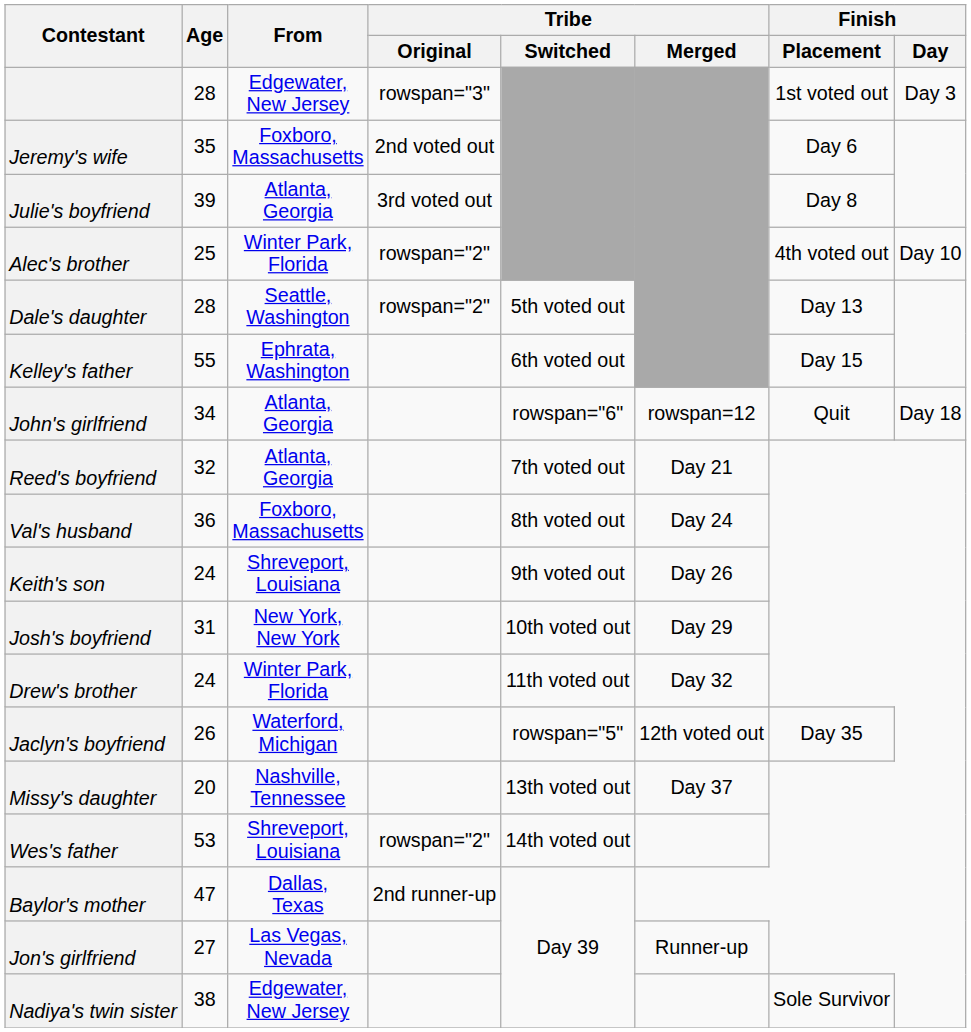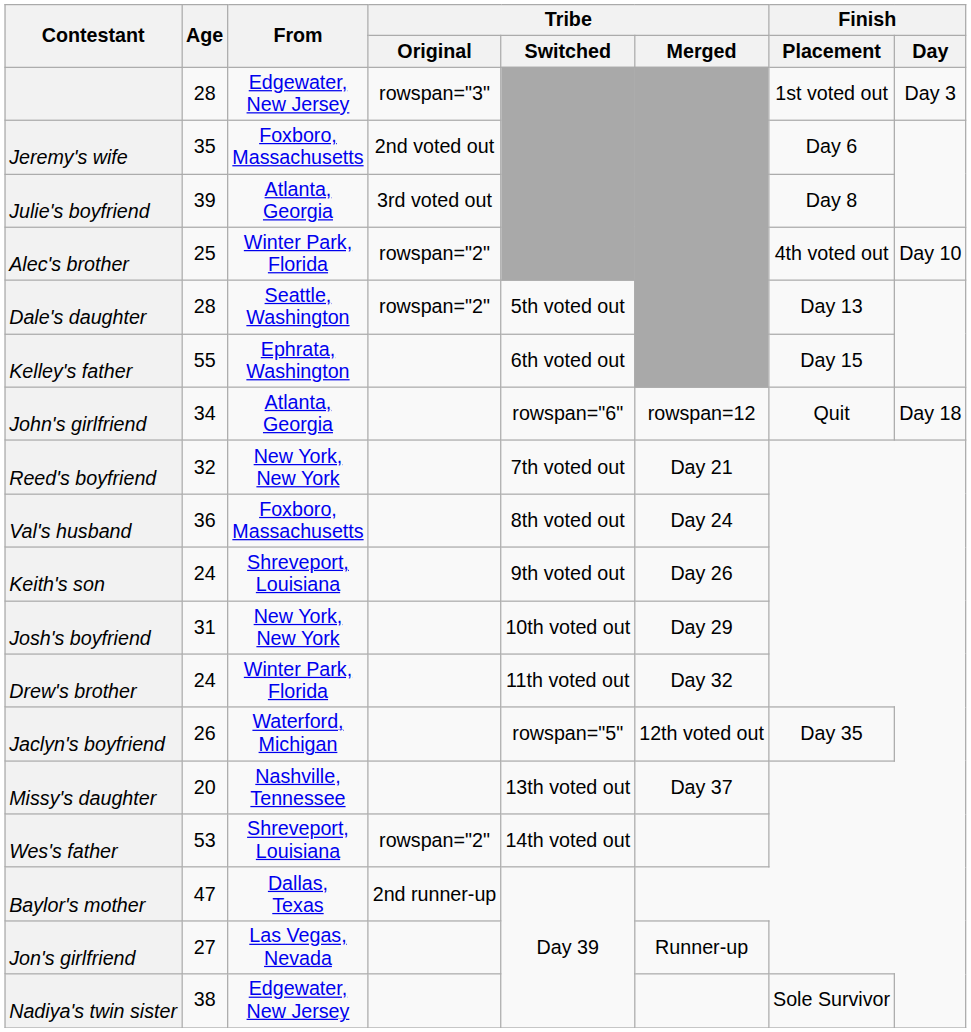(298, 467) Atlanta, Georgia -> (298, 467) New York, New York
